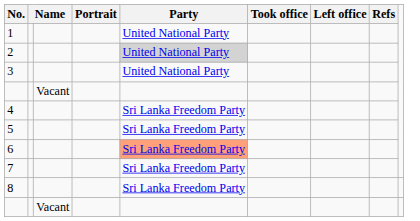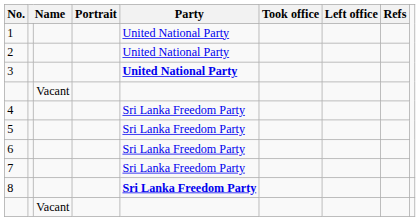(176, 52) lightgrey background -> (176, 52) no background
(176, 71) normal -> (180, 71) bold
(184, 149) lightsalmon background -> (184, 149) no background
(184, 187) normal -> (189, 187) bold
